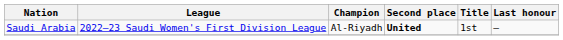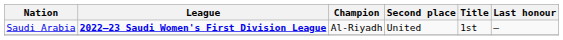(203, 27) normal -> (203, 27) bold
(404, 27) bold -> (404, 27) normal
